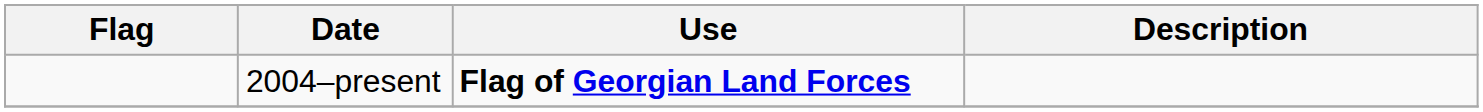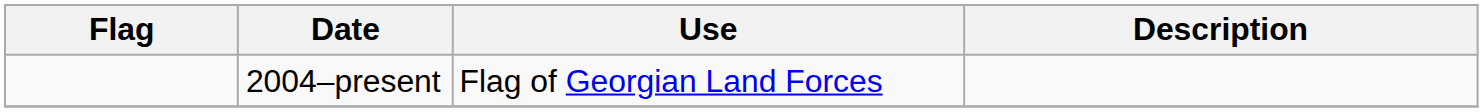(685, 80) bold -> (671, 80) normal
